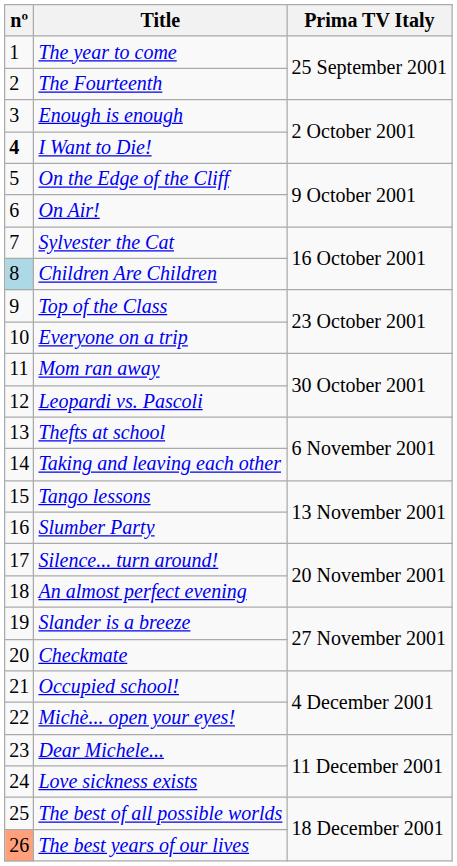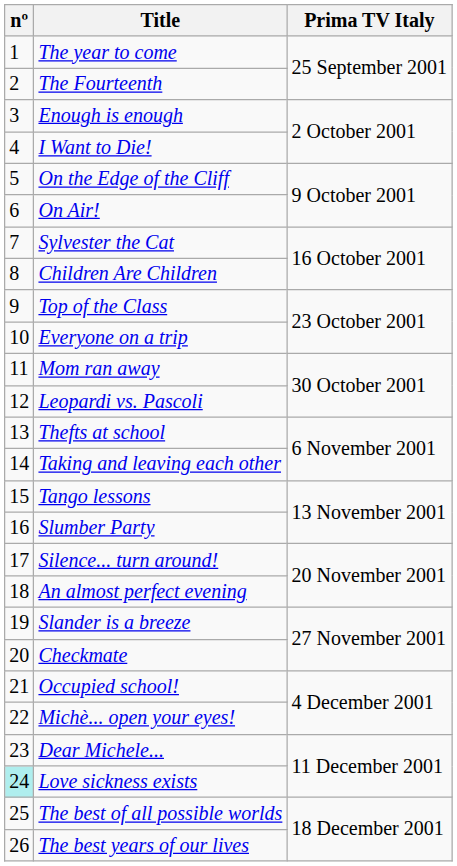(14, 147) bold -> (14, 147) normal
(14, 274) lightblue background -> (14, 274) no background
(19, 781) no background -> (19, 781) paleturquoise background
(19, 845) lightsalmon background -> (19, 845) no background
